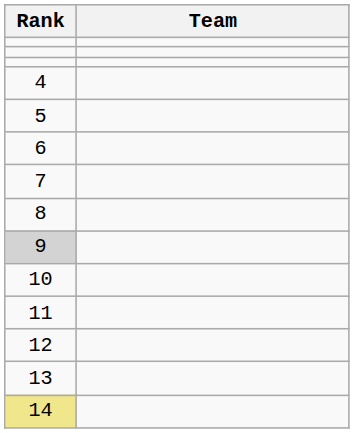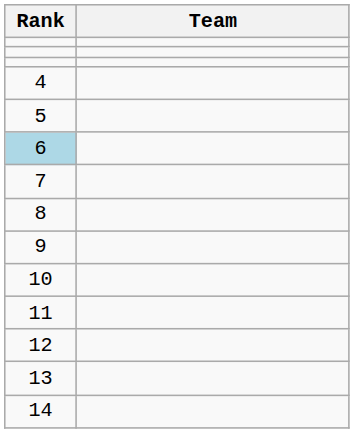(41, 148) no background -> (41, 148) lightblue background
(41, 247) lightgrey background -> (41, 247) no background
(41, 411) khaki background -> (41, 411) no background
